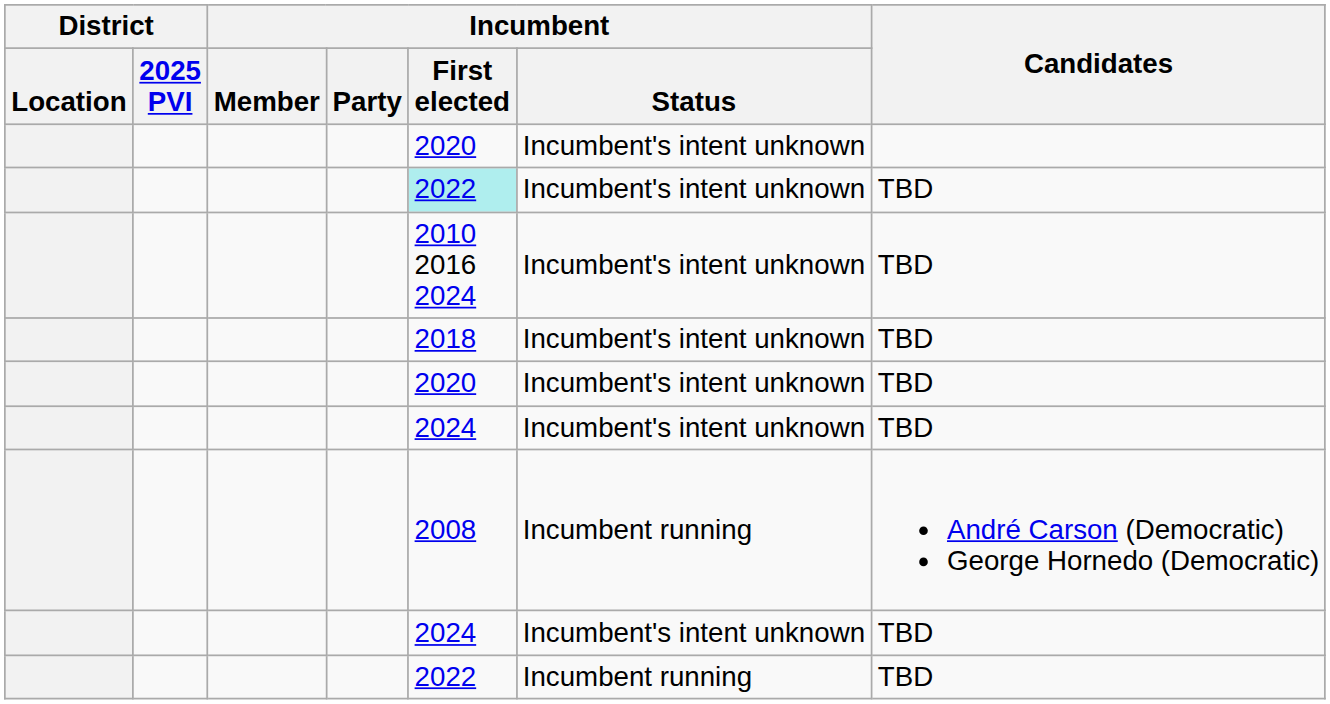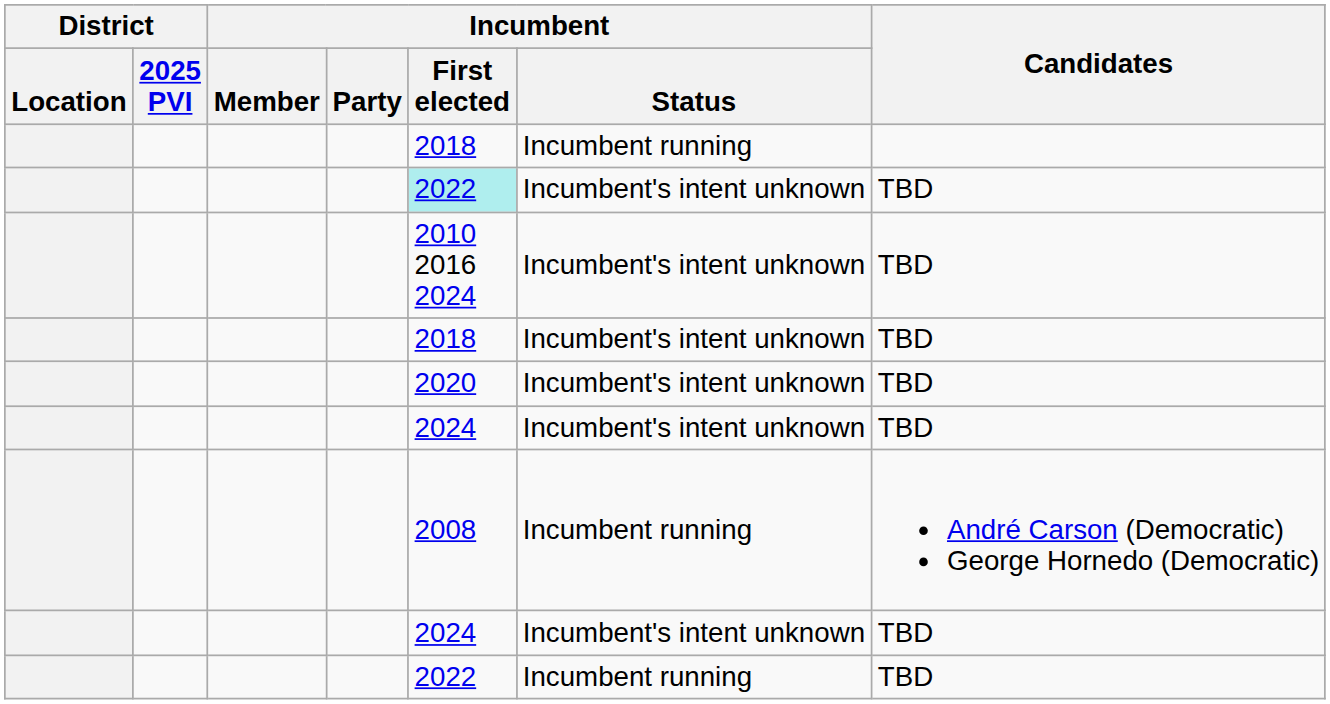(445, 145) 2020 -> (445, 145) 2018
(694, 145) Incumbent's intent unknown -> (637, 145) Incumbent running
